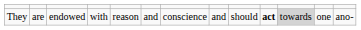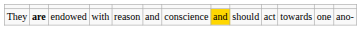(38, 17) normal -> (39, 17) bold
(219, 17) no background -> (220, 17) gold background
(269, 17) bold -> (270, 17) normal
(296, 17) lightgrey background -> (296, 17) no background
